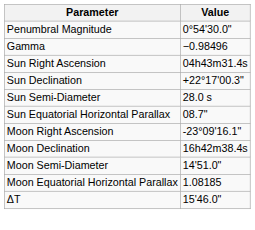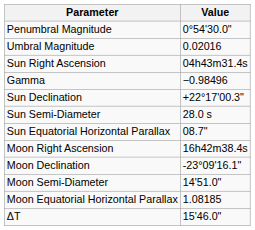+ row: (51, 47)
rows swapped: (26, 47) <-> (56, 64)
(212, 132) -23°09'16.1" -> (215, 149) 16h42m38.4s
(215, 149) 16h42m38.4s -> (212, 166) -23°09'16.1"
